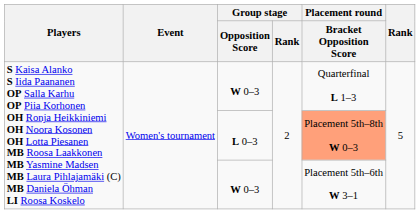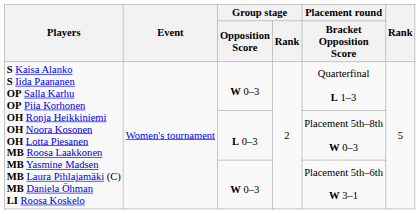(344, 135) lightsalmon background -> (344, 135) no background
